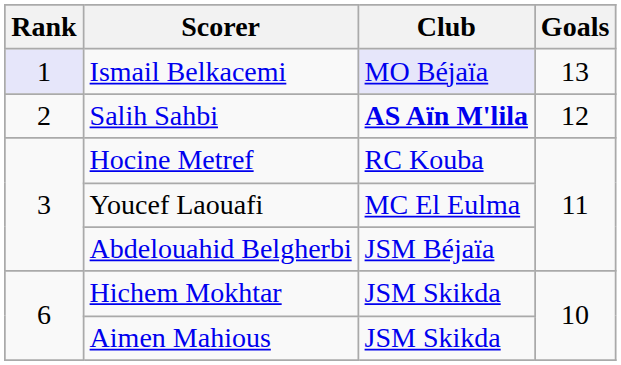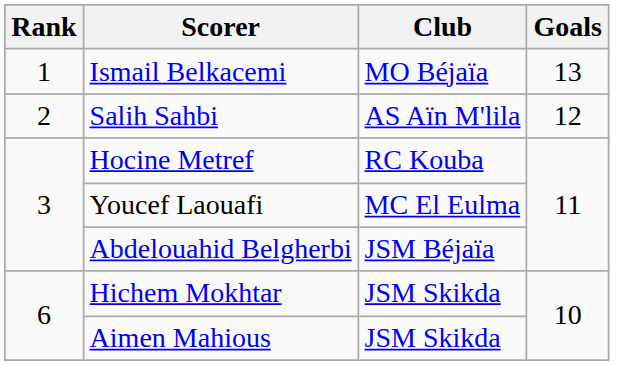(44, 71) lavender background -> (44, 71) no background
(426, 71) lavender background -> (426, 71) no background
(446, 115) bold -> (443, 115) normal
